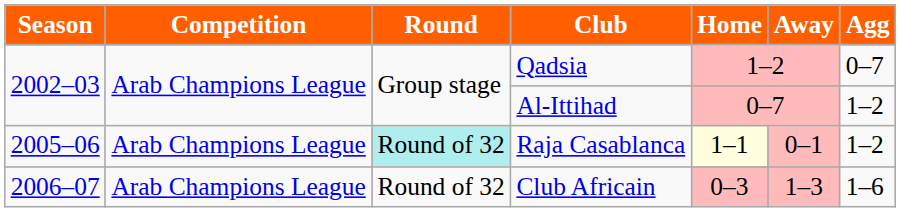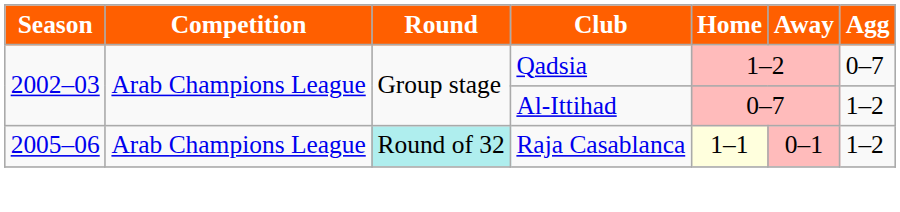- row: (586, 186)
